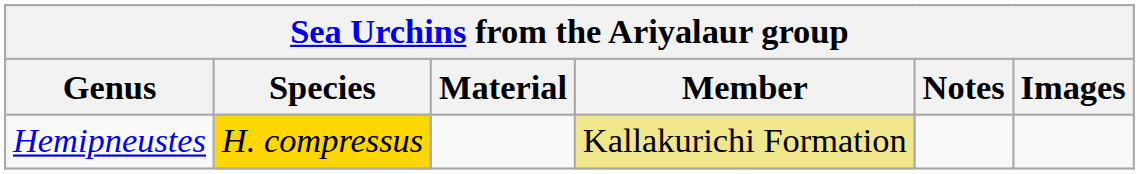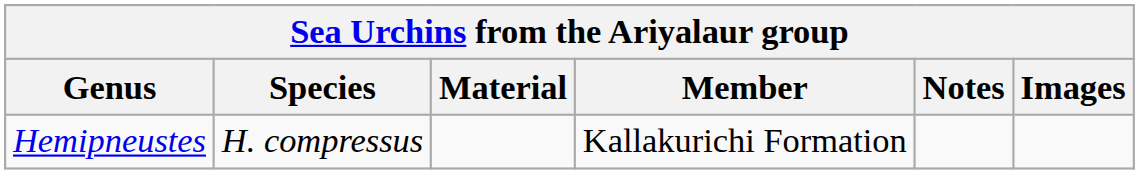(323, 140) gold background -> (323, 140) no background
(745, 140) khaki background -> (745, 140) no background
